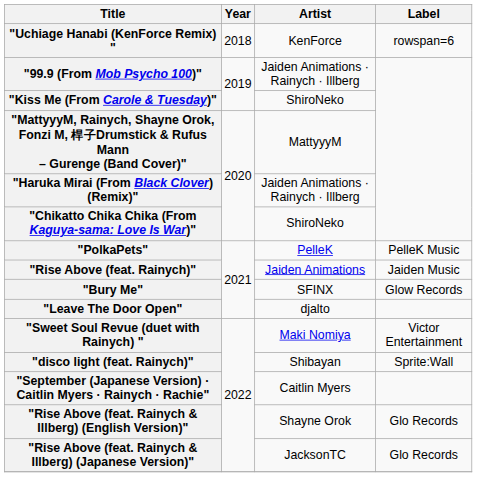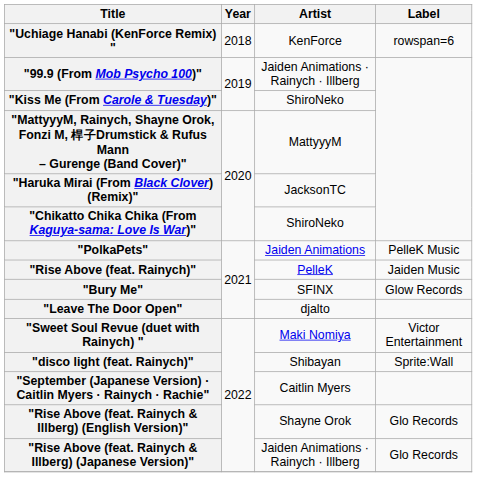(315, 190) Jaiden Animations · Rainych · Illberg -> (315, 190) JacksonTC
(315, 250) PelleK -> (315, 250) Jaiden Animations
(315, 269) Jaiden Animations -> (315, 269) PelleK
(315, 455) JacksonTC -> (315, 455) Jaiden Animations · Rainych · Illberg
